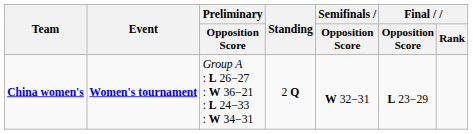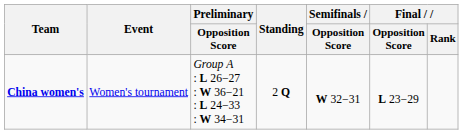(143, 92) bold -> (139, 92) normal
